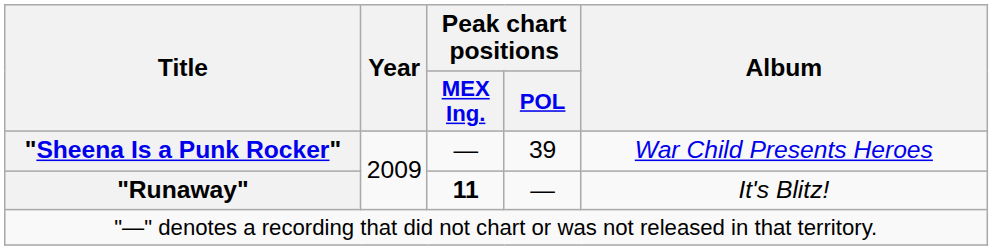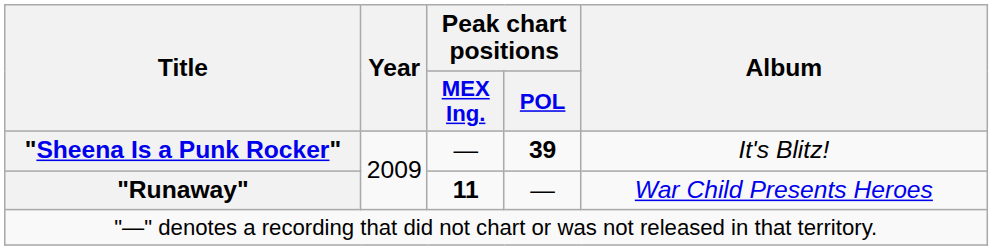(543, 150) normal -> (543, 150) bold
(784, 150) War Child Presents Heroes -> (784, 150) It's Blitz!
(784, 189) It's Blitz! -> (784, 189) War Child Presents Heroes
